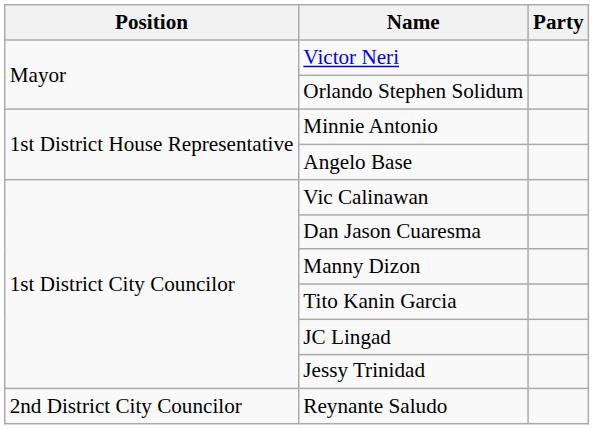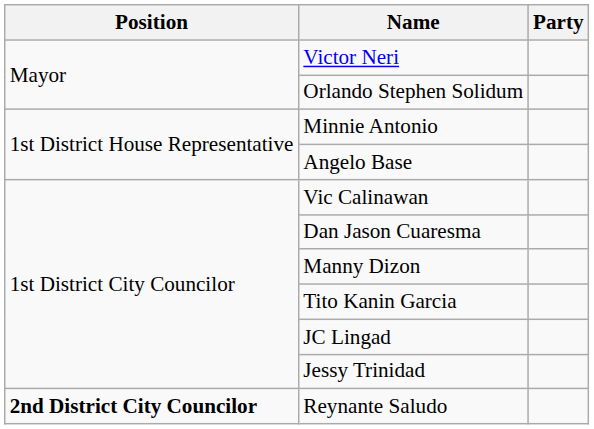(126, 406) normal -> (133, 406) bold
